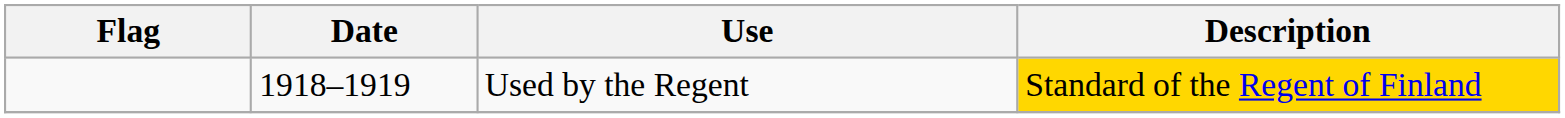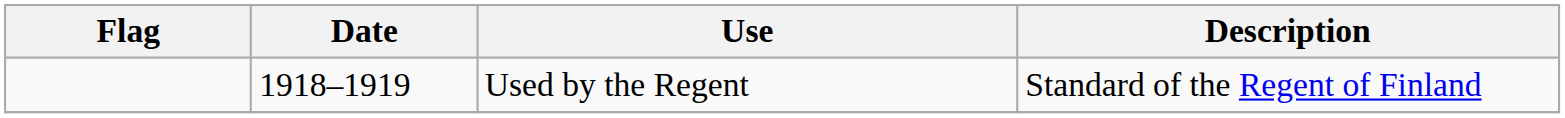(1253, 84) gold background -> (1253, 84) no background
